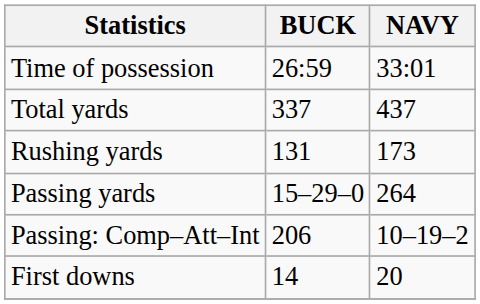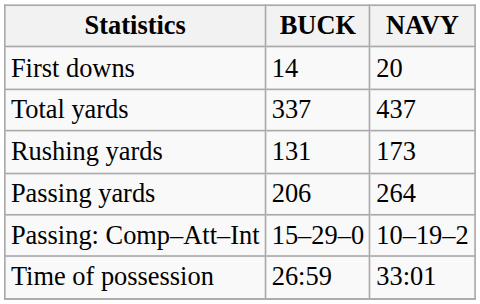rows swapped: (73, 277) <-> (112, 67)
(318, 193) 15–29–0 -> (292, 193) 206
(292, 235) 206 -> (318, 235) 15–29–0
